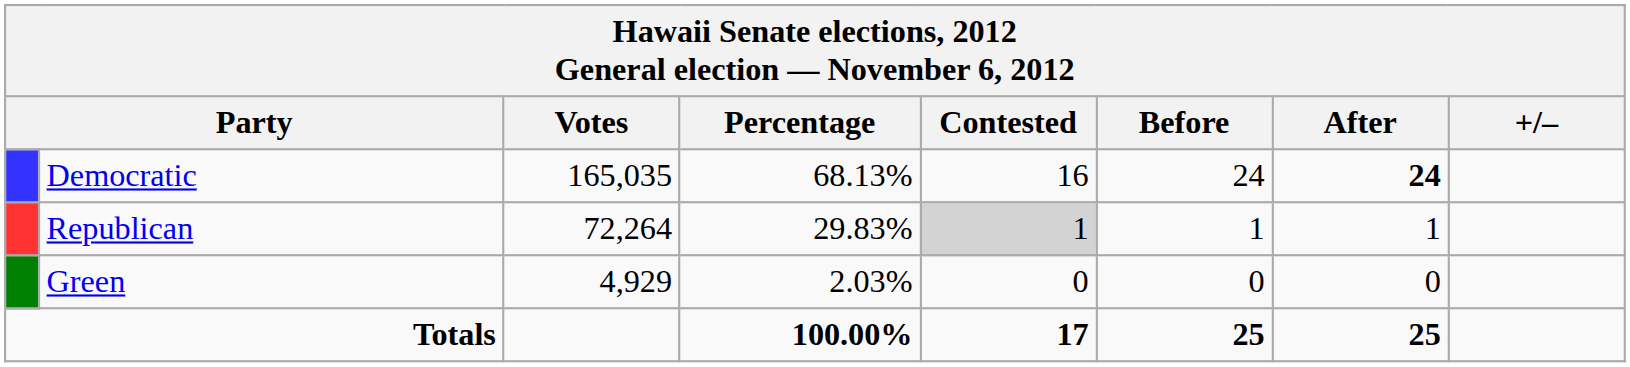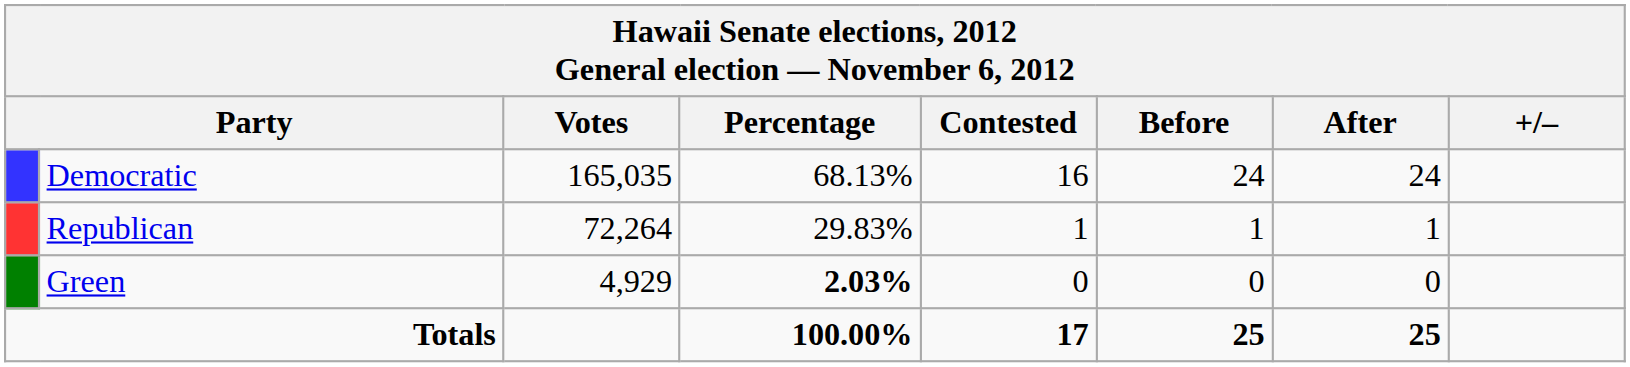(1425, 175) bold -> (1425, 175) normal
(1081, 228) lightgrey background -> (1081, 228) no background
(871, 281) normal -> (868, 281) bold
